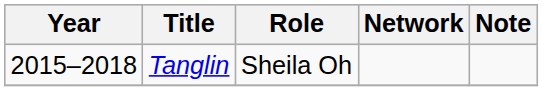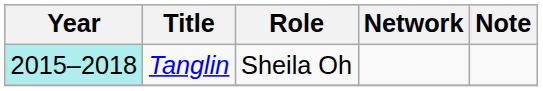(74, 64) no background -> (74, 64) paleturquoise background
